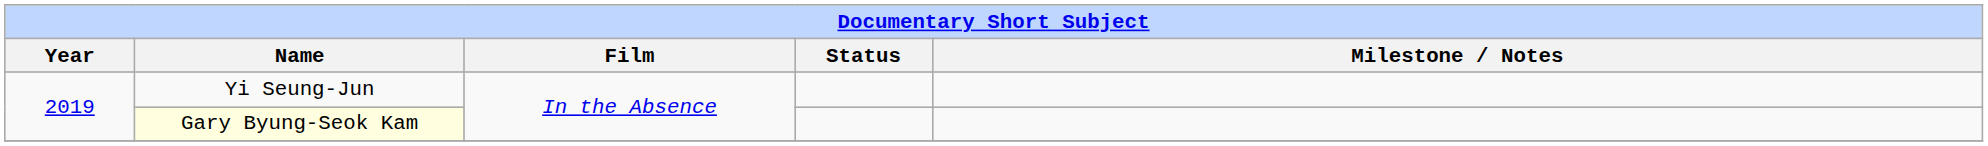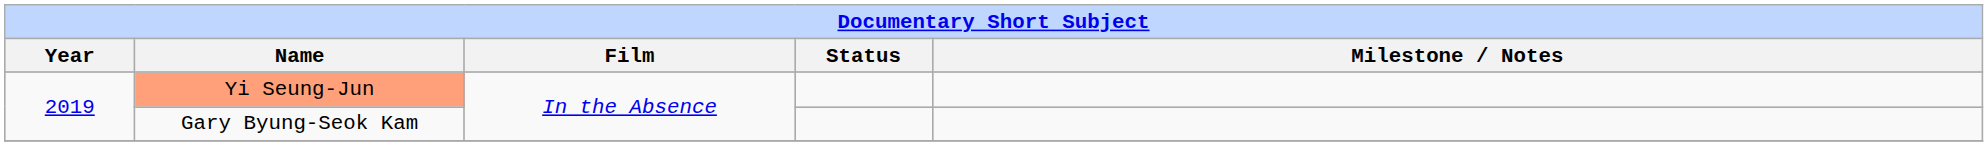(300, 90) no background -> (300, 90) lightsalmon background
(300, 123) lightyellow background -> (300, 123) no background
